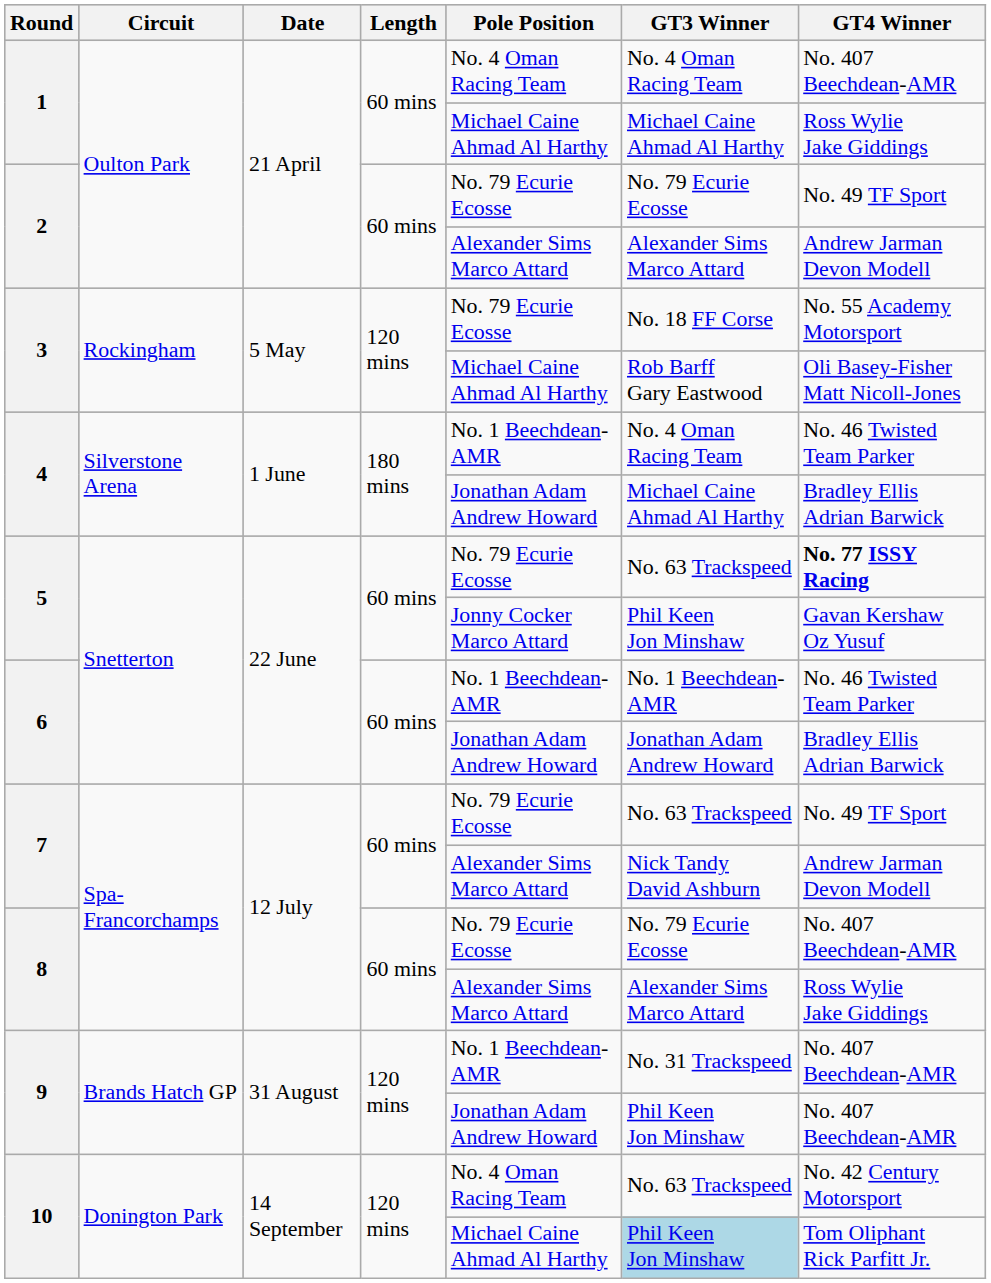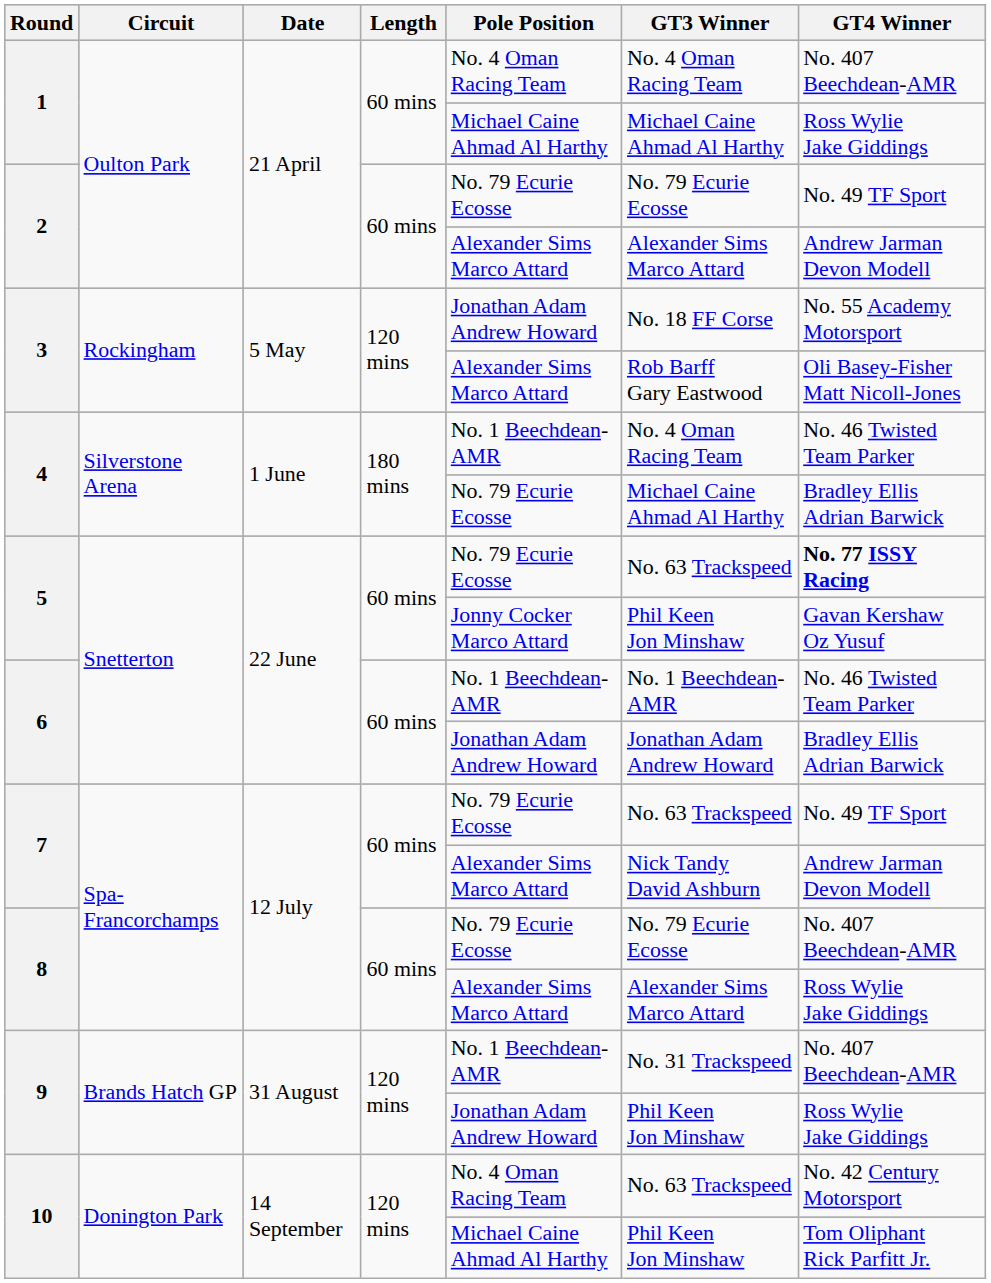(512, 318) No. 79 Ecurie Ecosse -> (524, 318) Jonathan Adam Andrew Howard
(529, 380) Michael Caine Ahmad Al Harthy -> (521, 380) Alexander Sims Marco Attard
(524, 504) Jonathan Adam Andrew Howard -> (512, 504) No. 79 Ecurie Ecosse
(880, 1123) No. 407 Beechdean-AMR -> (866, 1123) Ross Wylie Jake Giddings
(686, 1246) lightblue background -> (686, 1246) no background
